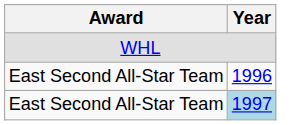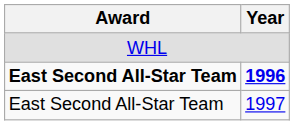(116, 76) normal -> (123, 76) bold
(252, 76) normal -> (265, 76) bold
(252, 104) lightblue background -> (265, 104) no background
